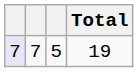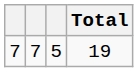(15, 51) lavender background -> (15, 51) no background
